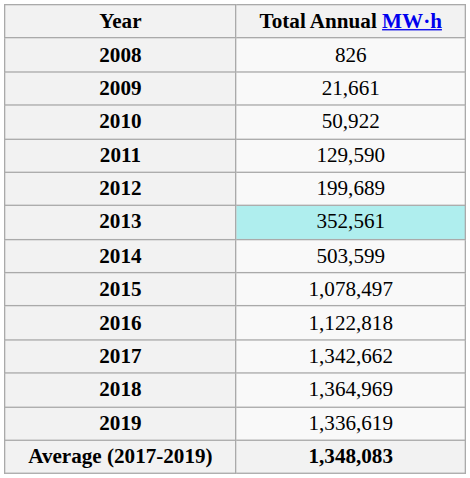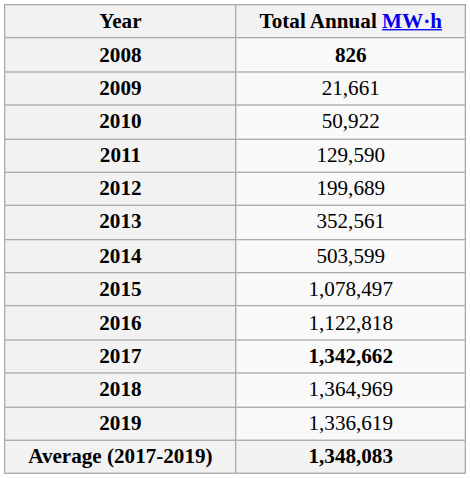(351, 54) normal -> (351, 54) bold
(351, 222) paleturquoise background -> (351, 222) no background
(351, 356) normal -> (351, 356) bold
